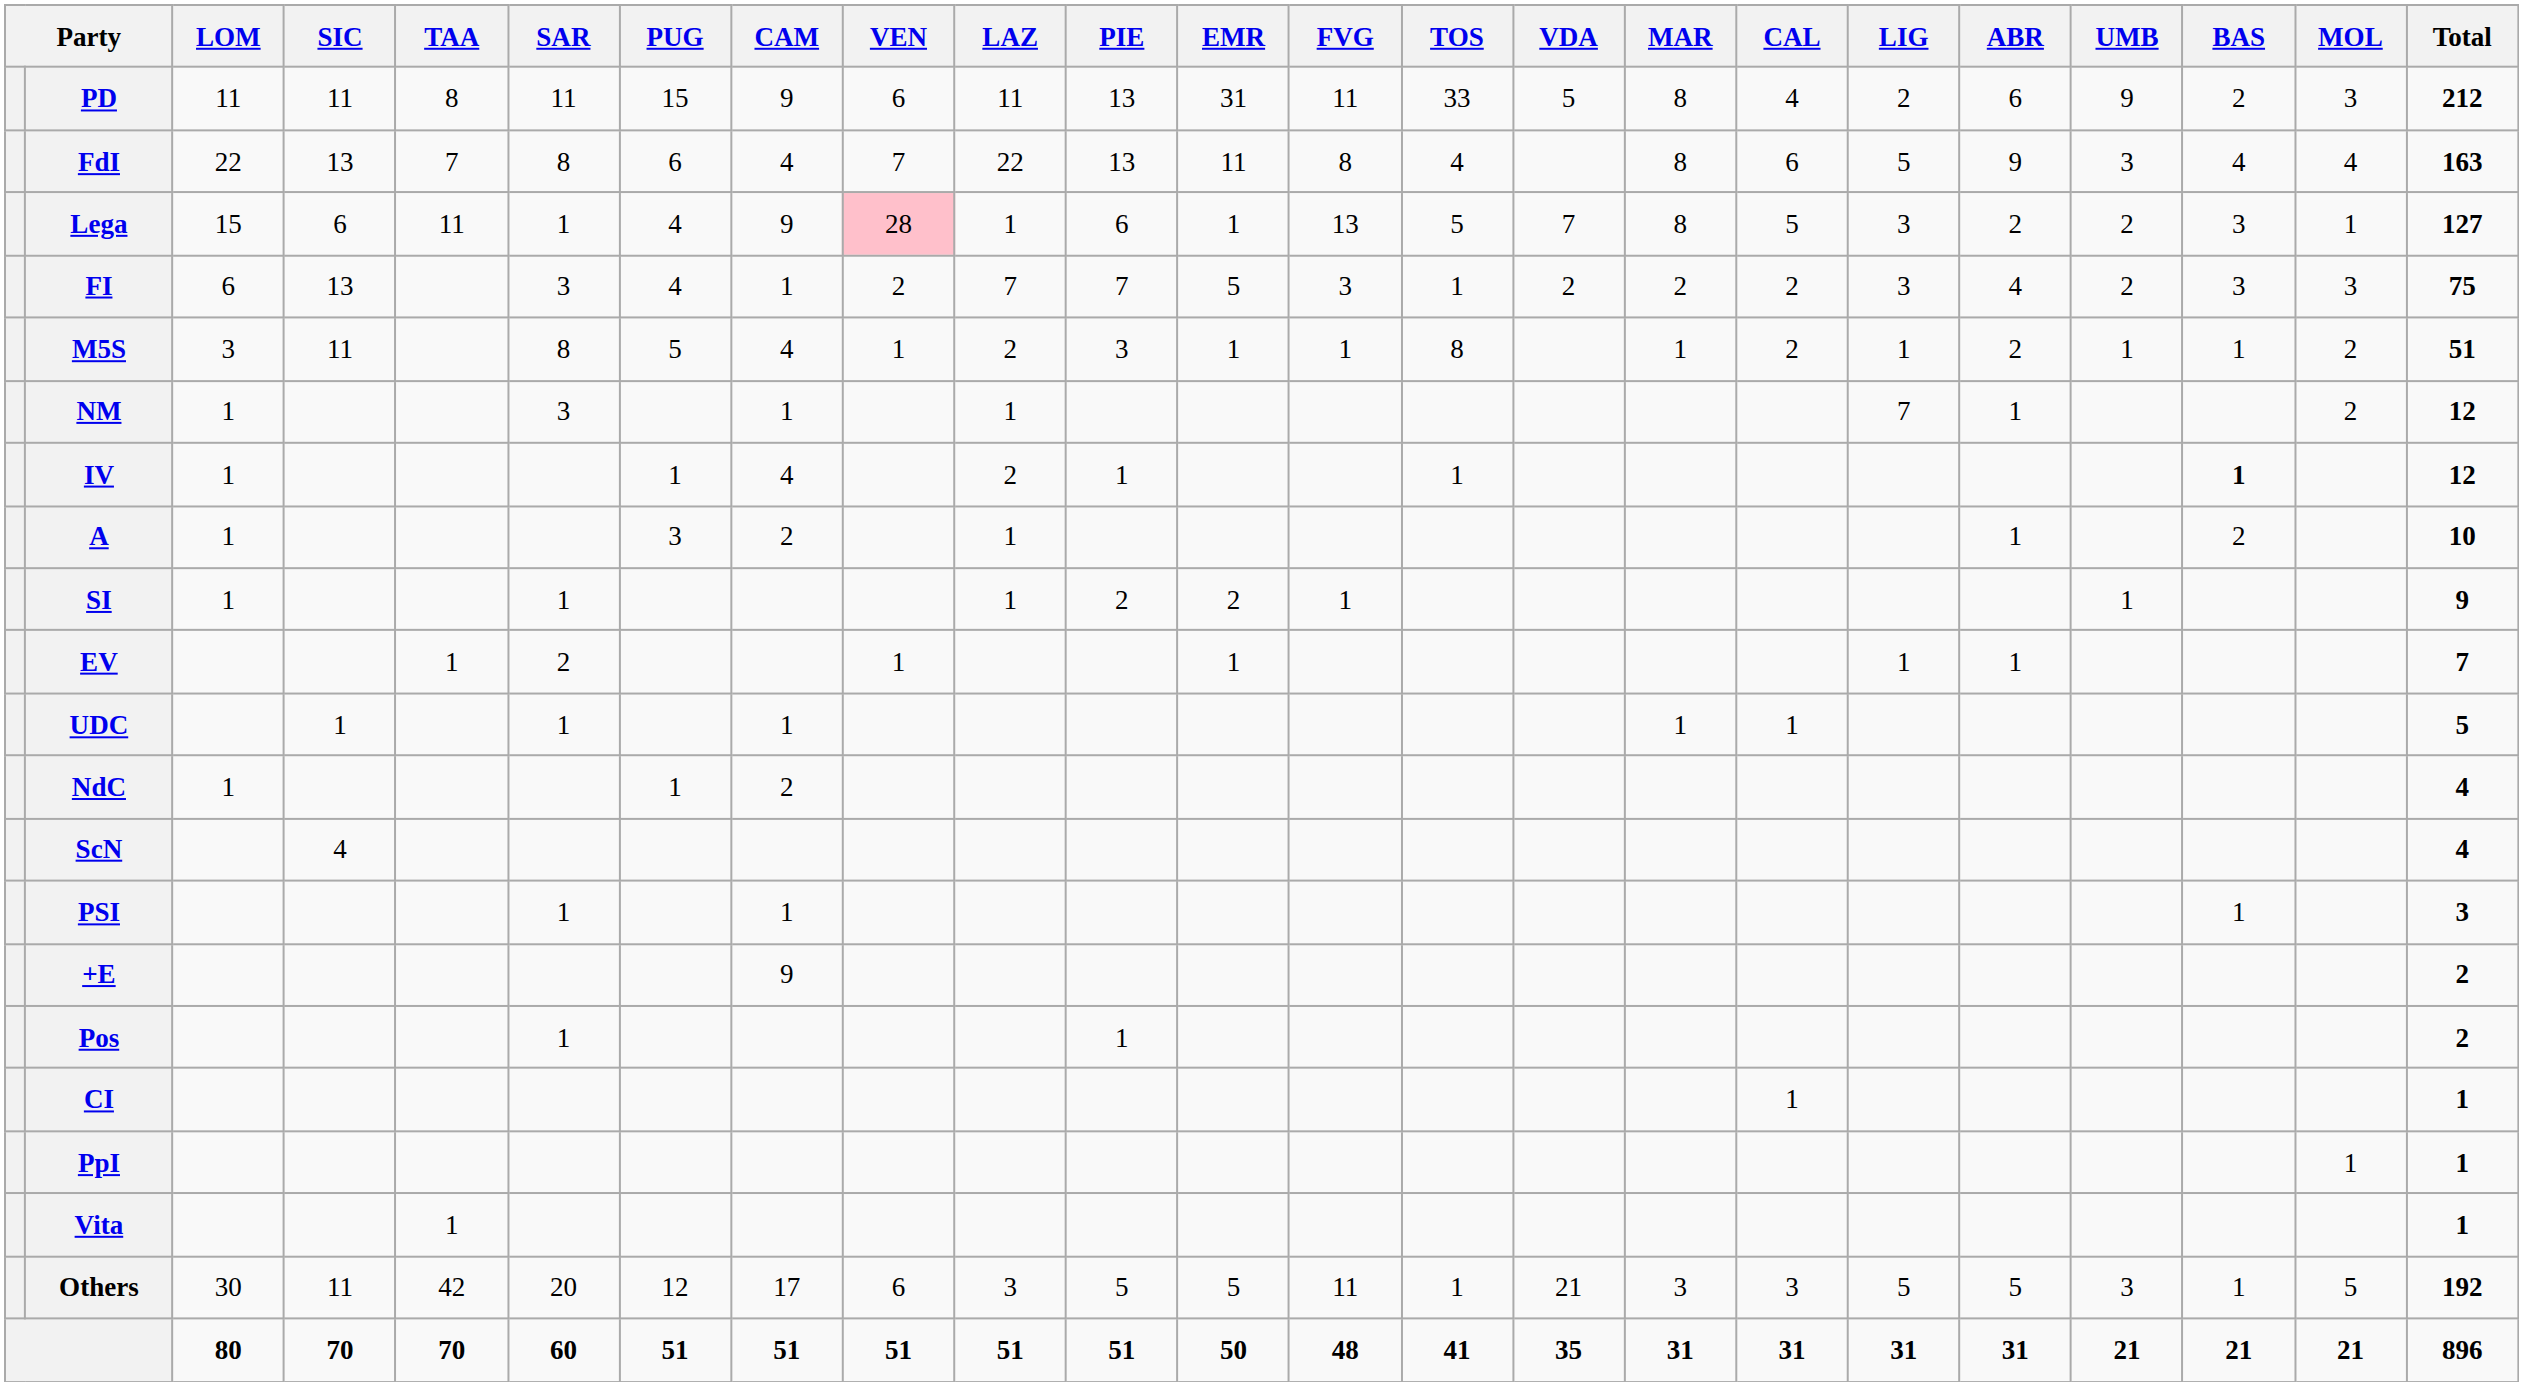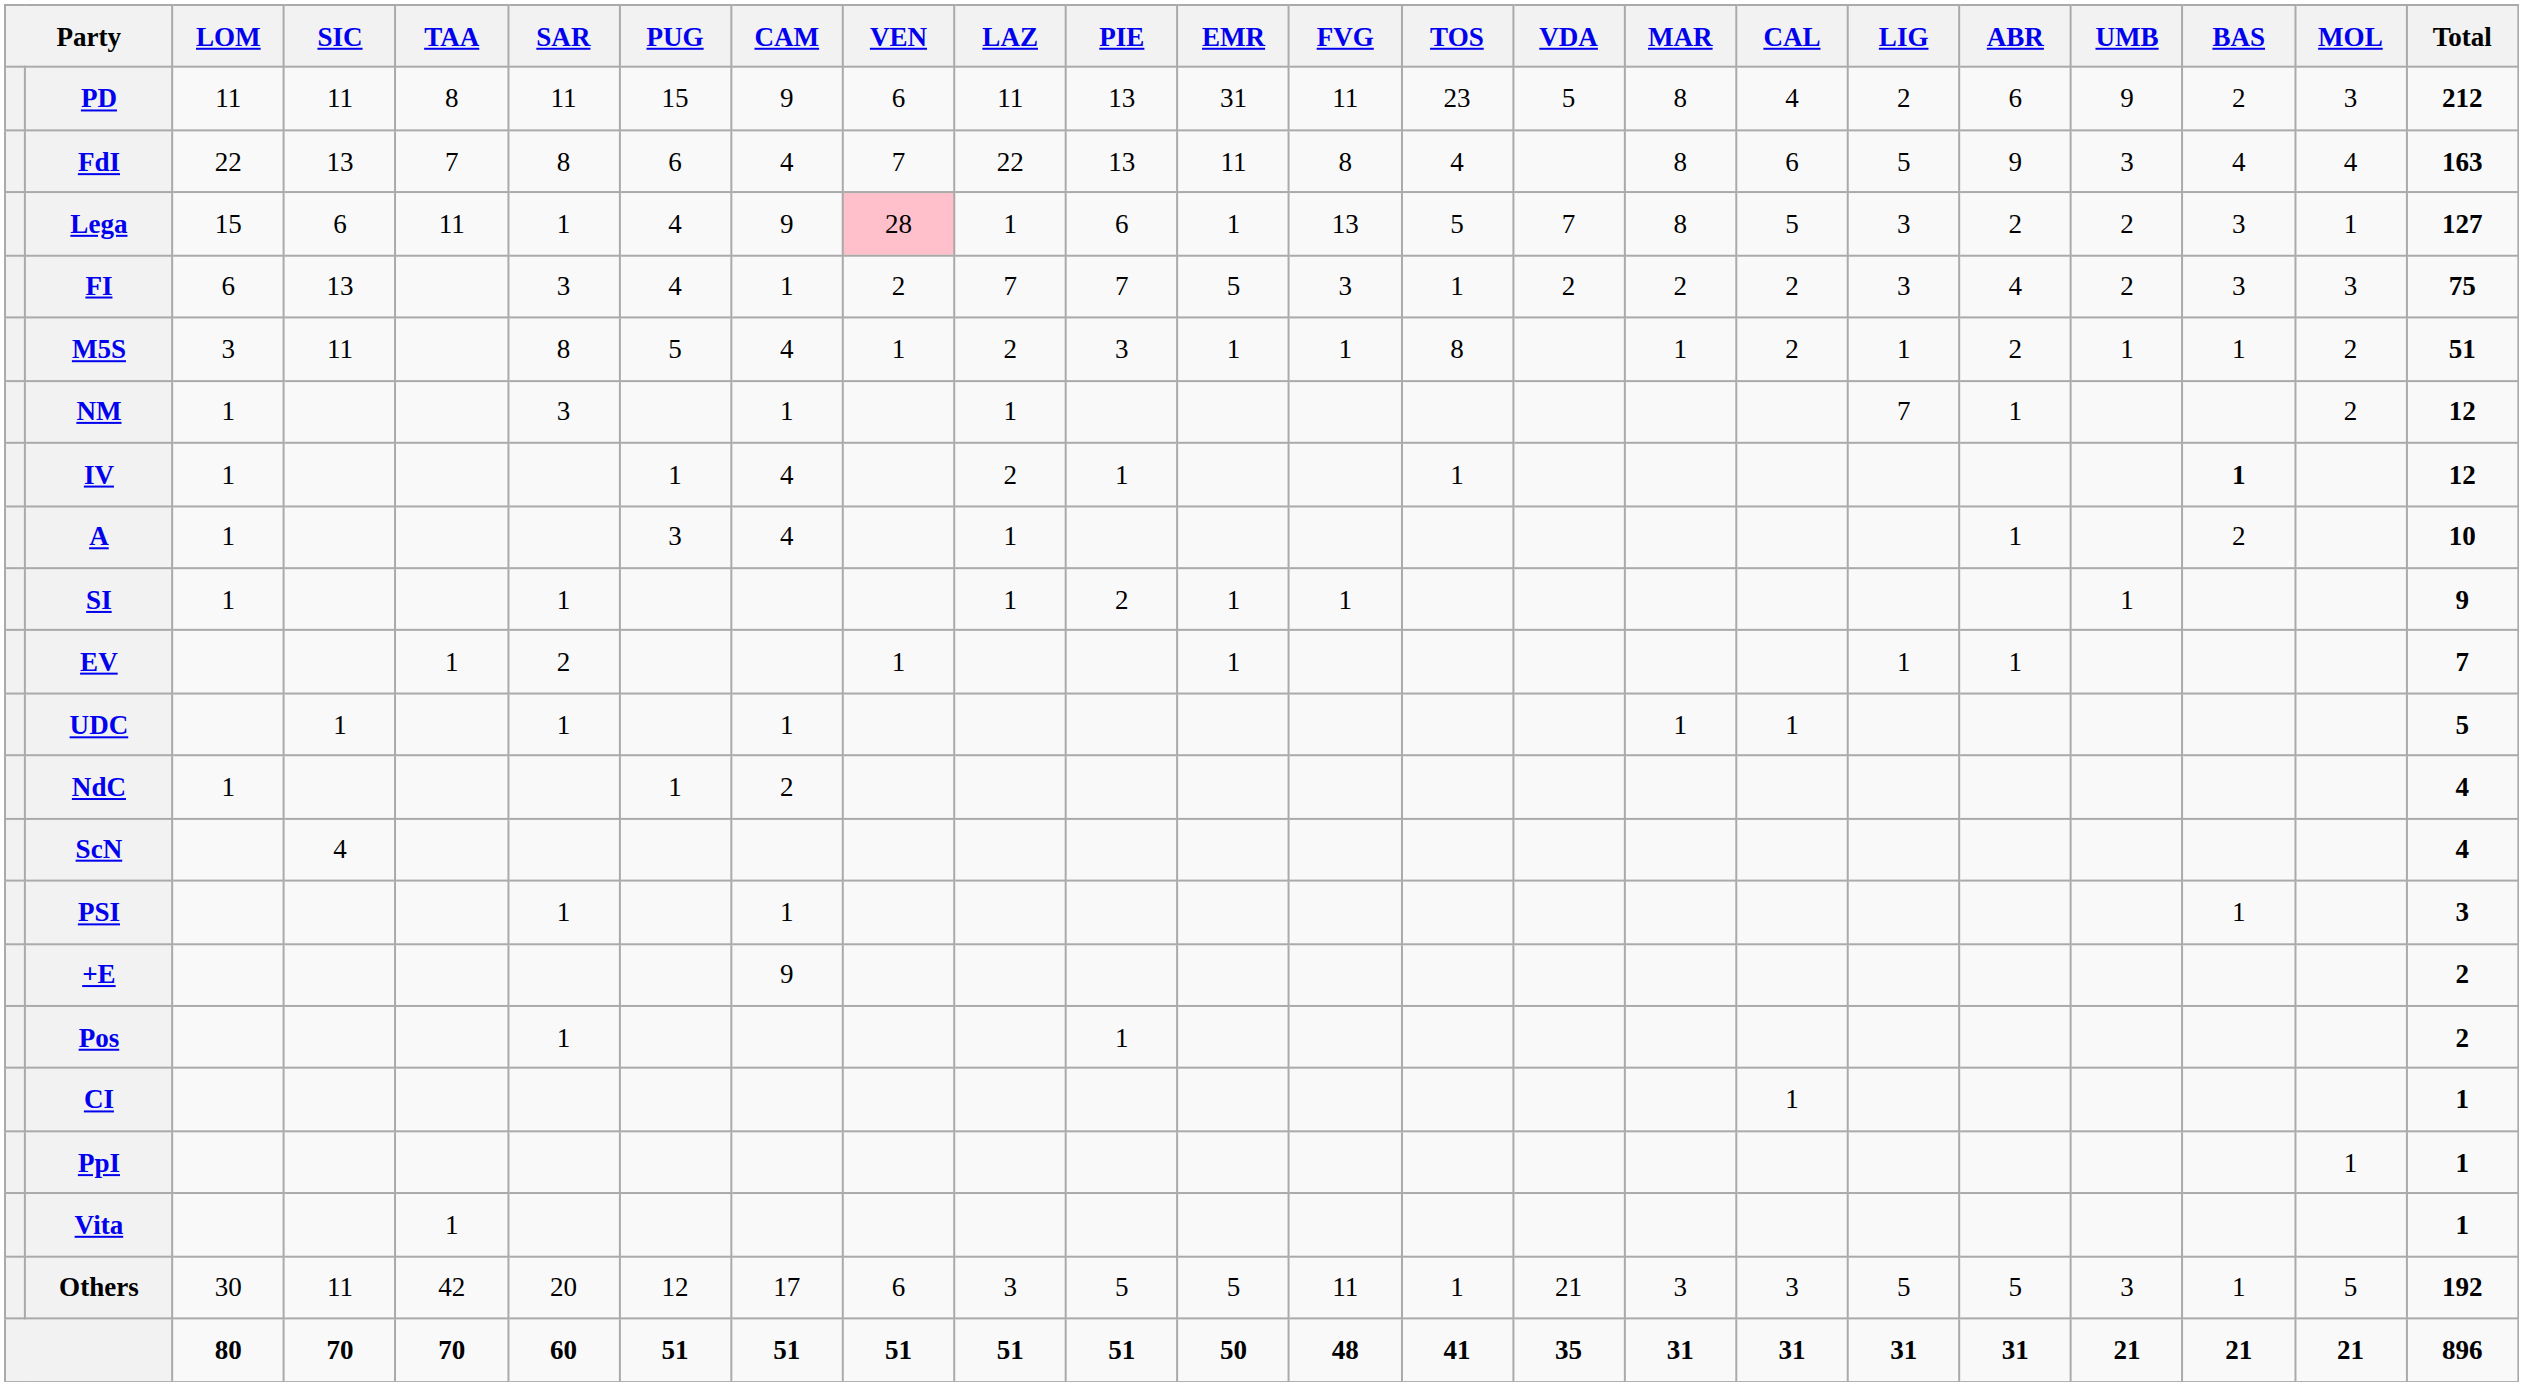(1457, 98) 33 -> (1457, 98) 23
(787, 536) 2 -> (787, 536) 4
(1234, 599) 2 -> (1234, 599) 1
